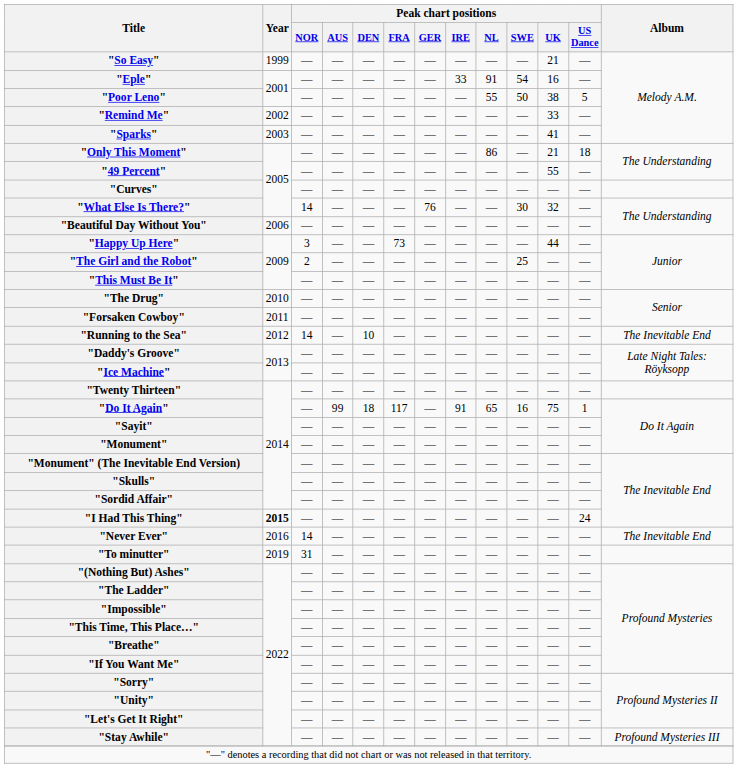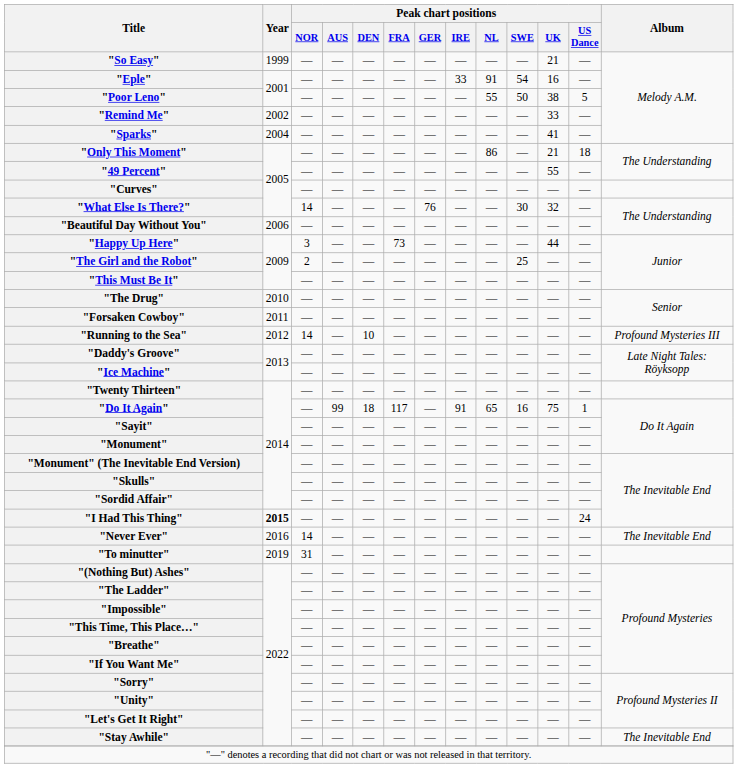(277, 134) 2003 -> (277, 134) 2004
(667, 335) The Inevitable End -> (667, 335) Profound Mysteries III
(667, 737) Profound Mysteries III -> (667, 737) The Inevitable End
